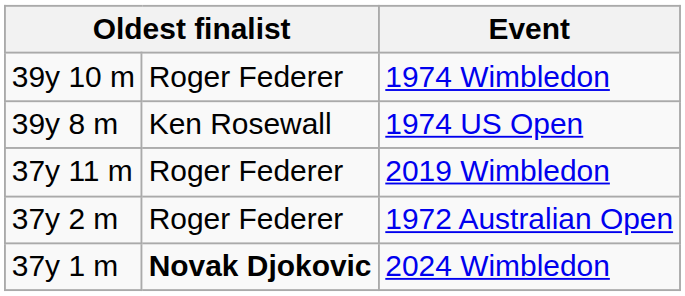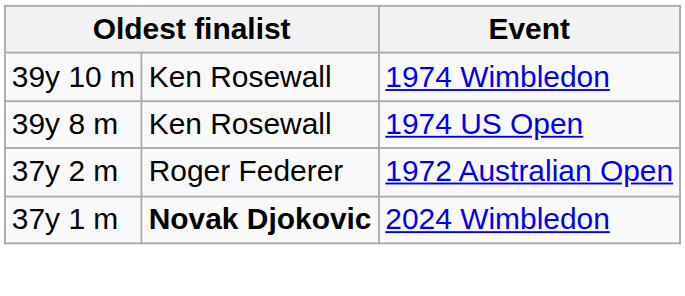(246, 76) Roger Federer -> (240, 76) Ken Rosewall
- row: (72, 171)
